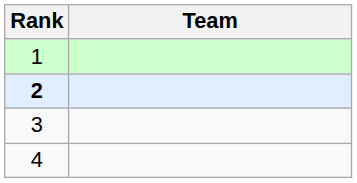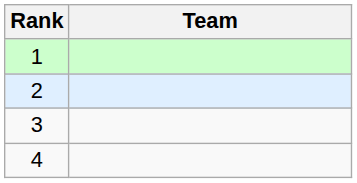(37, 90) bold -> (37, 90) normal
